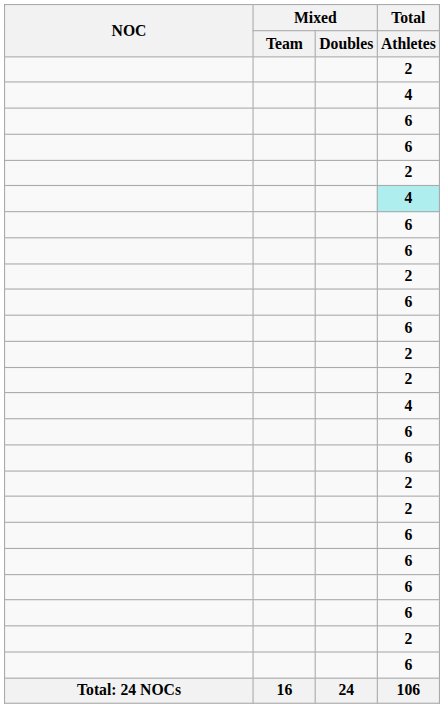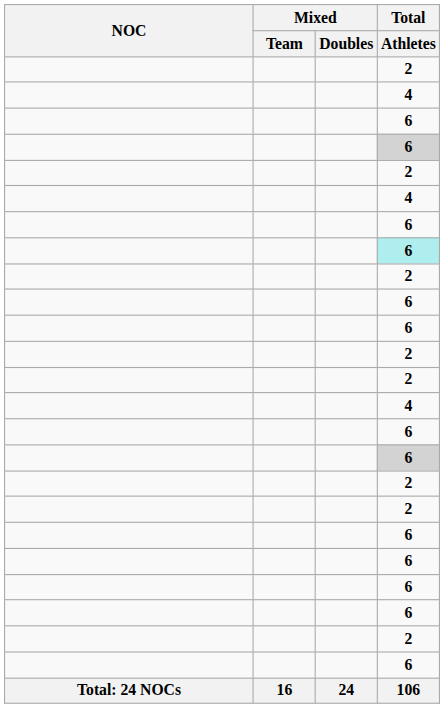(408, 147) no background -> (408, 147) lightgrey background
(408, 199) paleturquoise background -> (408, 199) no background
(408, 250) no background -> (408, 250) paleturquoise background
(408, 457) no background -> (408, 457) lightgrey background
